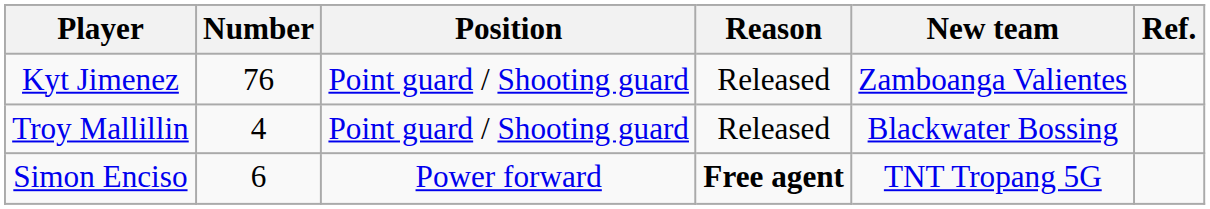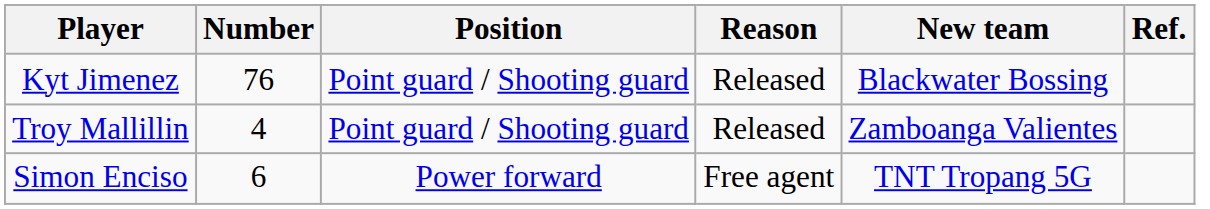(993, 78) Zamboanga Valientes -> (983, 78) Blackwater Bossing
(993, 128) Blackwater Bossing -> (983, 128) Zamboanga Valientes
(774, 177) bold -> (769, 177) normal
